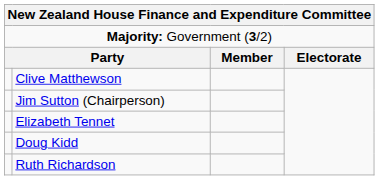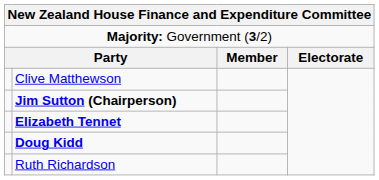(90, 100) normal -> (96, 100) bold
(65, 121) normal -> (68, 121) bold
(47, 143) normal -> (49, 143) bold
